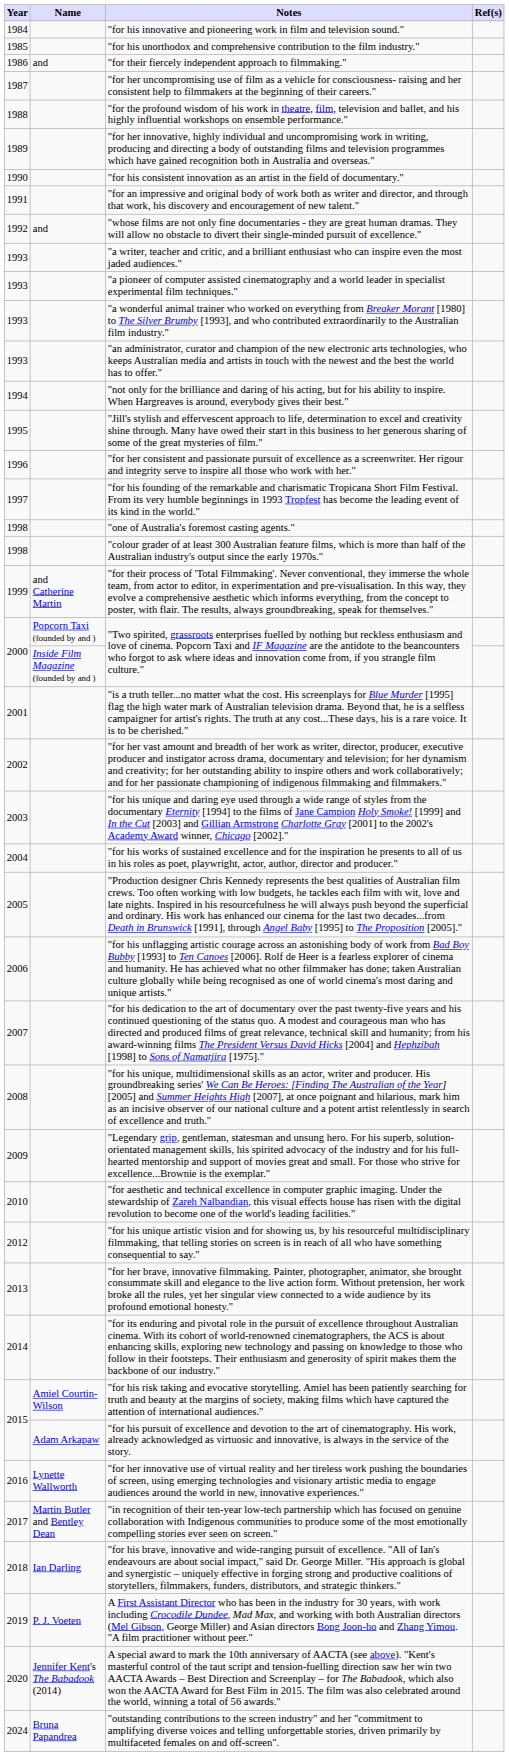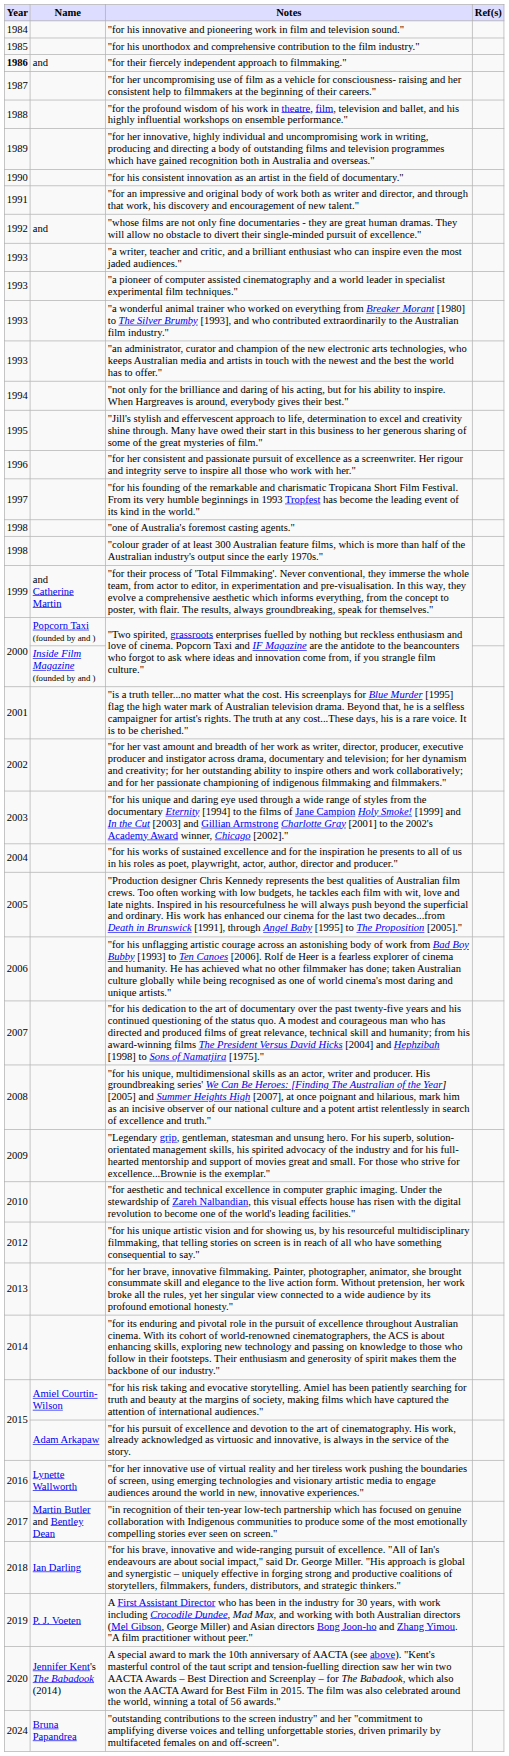(17, 63) normal -> (17, 63) bold
